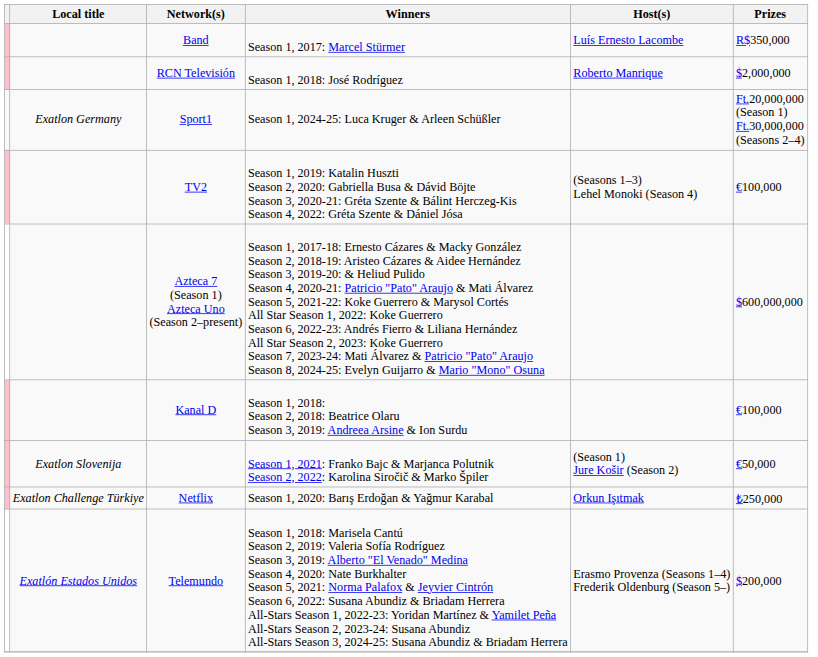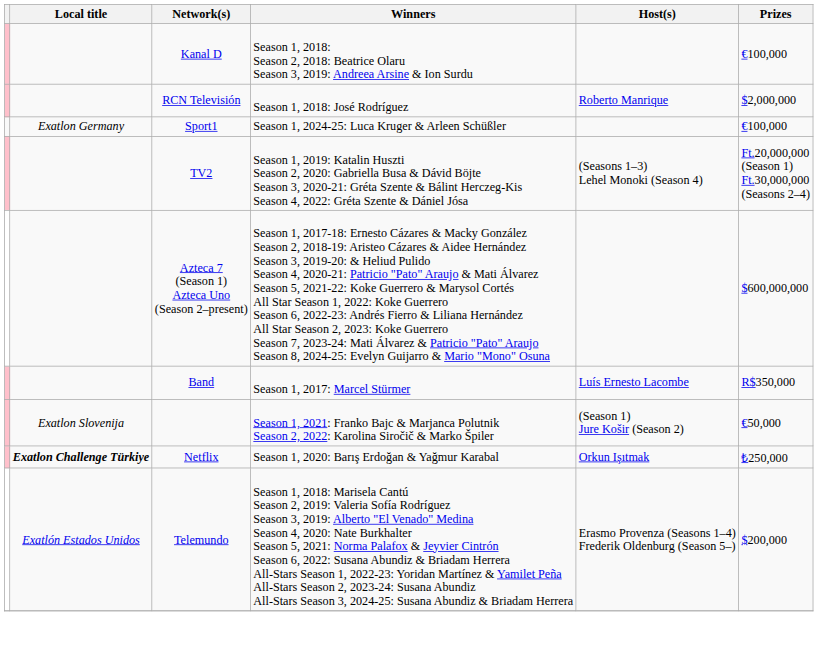rows swapped: (196, 40) <-> (196, 410)
(770, 119) Ft.20,000,000 (Season 1) Ft.30,000,000 (Seasons 2–4) -> (764, 126) €100,000
(759, 187) €100,000 -> (776, 173) Ft.20,000,000 (Season 1) Ft.30,000,000 (Seasons 2–4)
(78, 498) normal -> (81, 457) bold
